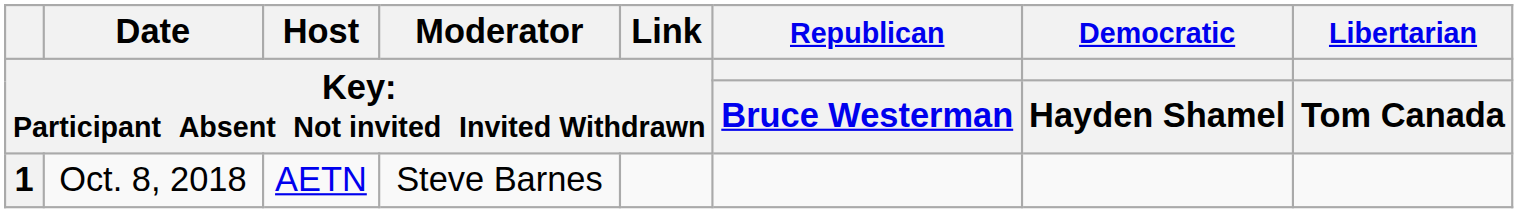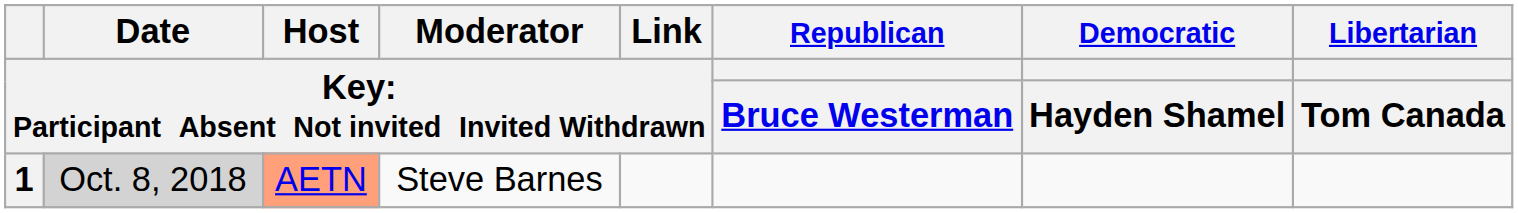(153, 179) no background -> (153, 179) lightgrey background
(321, 179) no background -> (321, 179) lightsalmon background
